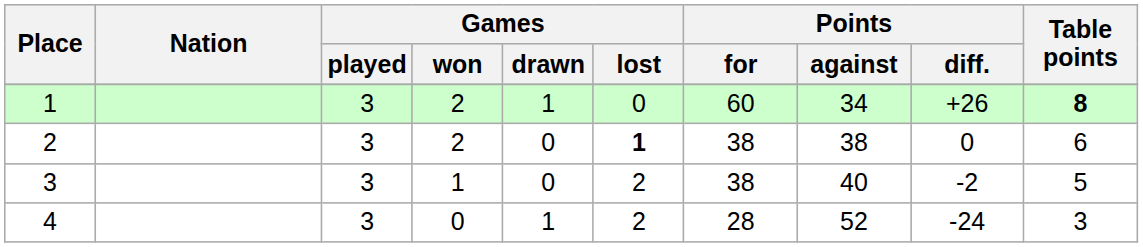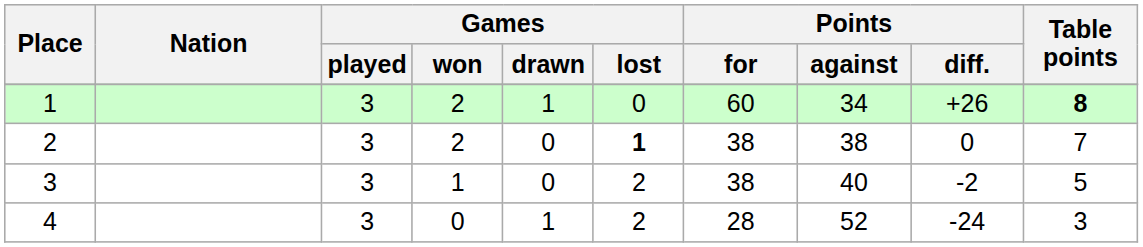(1080, 143) 6 -> (1080, 143) 7
